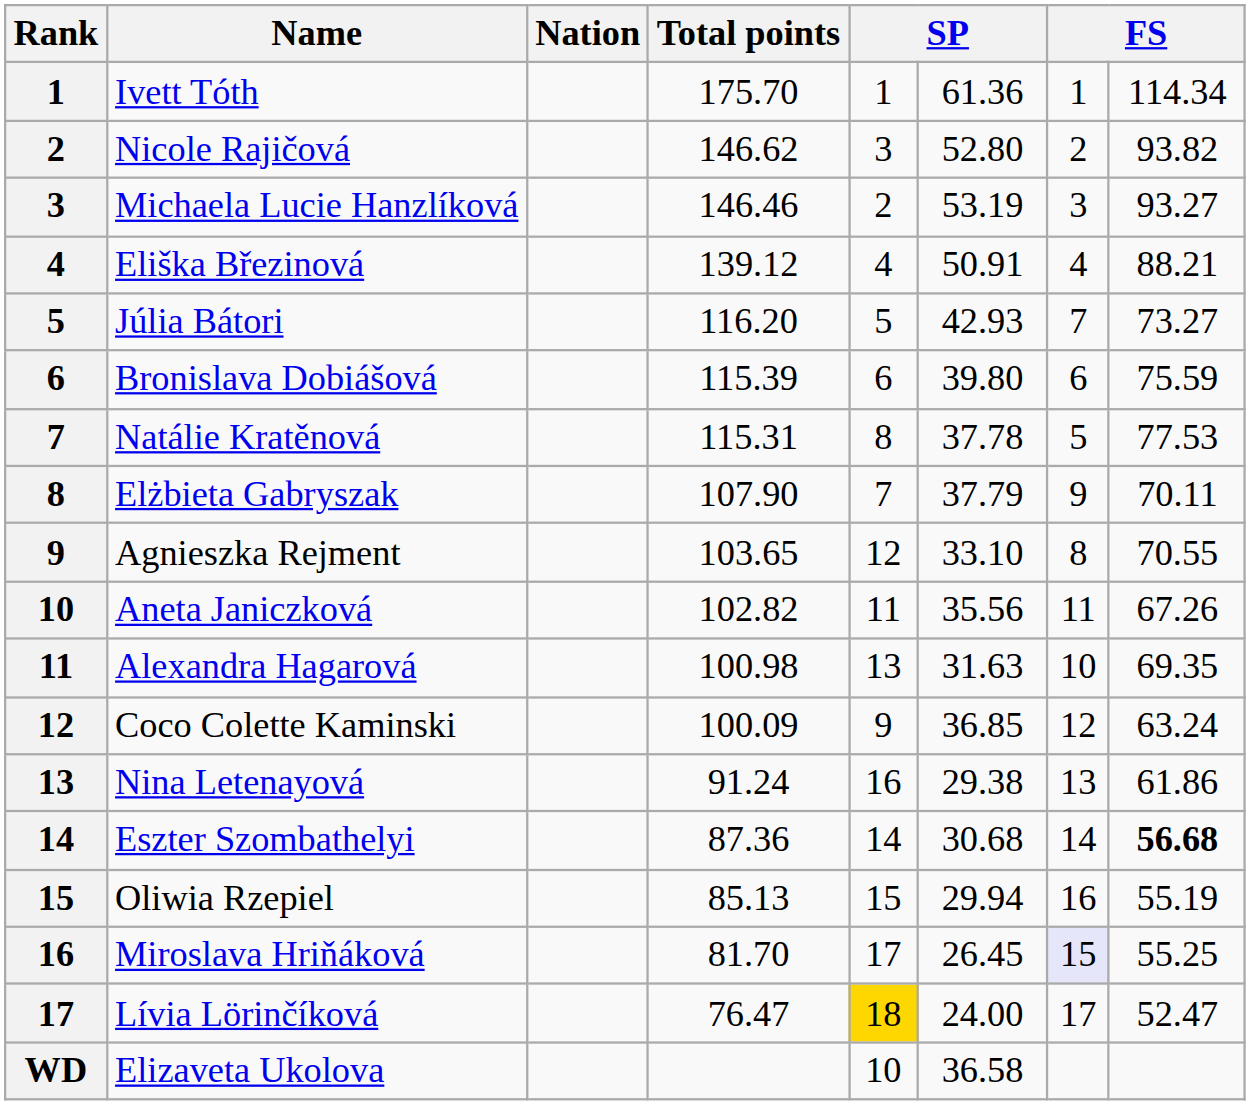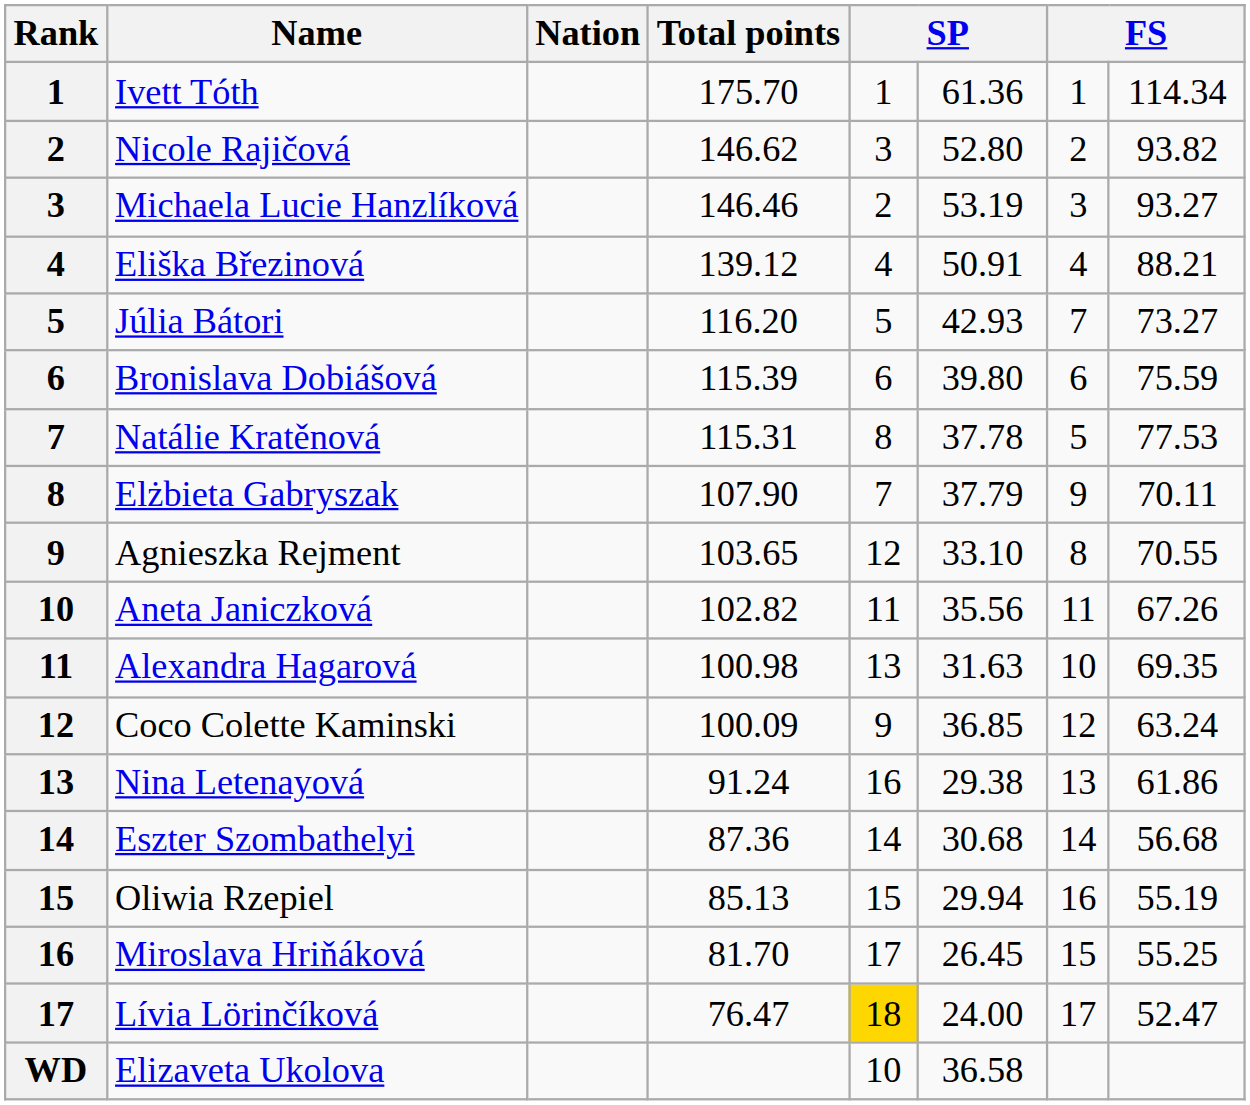(1177, 839) bold -> (1177, 839) normal
(1078, 954) lavender background -> (1078, 954) no background
